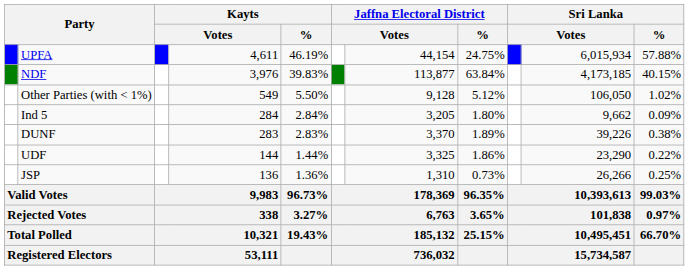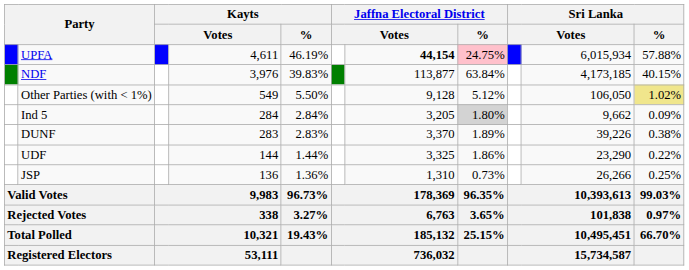(437, 54) normal -> (437, 54) bold
(485, 54) no background -> (485, 54) pink background
(665, 94) no background -> (665, 94) khaki background
(488, 114) no background -> (488, 114) lightgrey background
